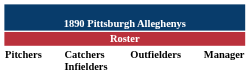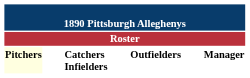(23, 54) no background -> (23, 54) lightyellow background
